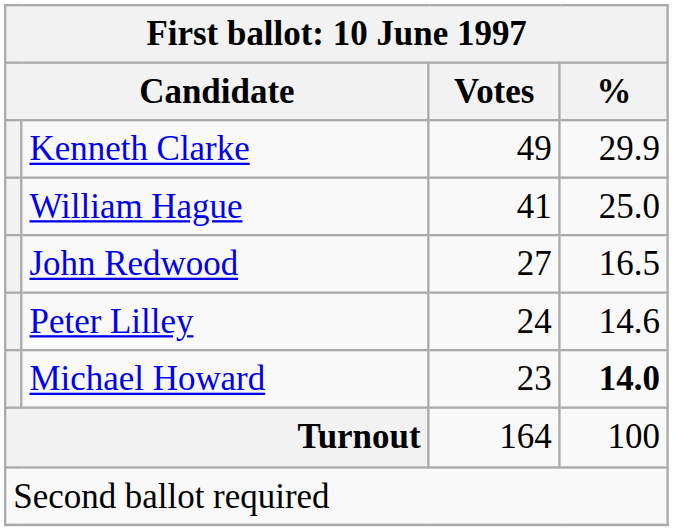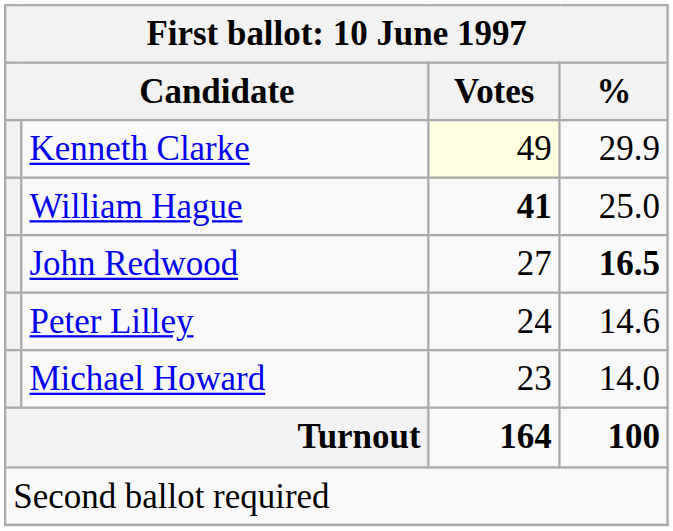(534, 148) no background -> (534, 148) lightyellow background
(534, 206) normal -> (534, 206) bold
(629, 264) normal -> (629, 264) bold
(629, 379) bold -> (629, 379) normal
(526, 437) normal -> (526, 437) bold
(634, 437) normal -> (634, 437) bold
